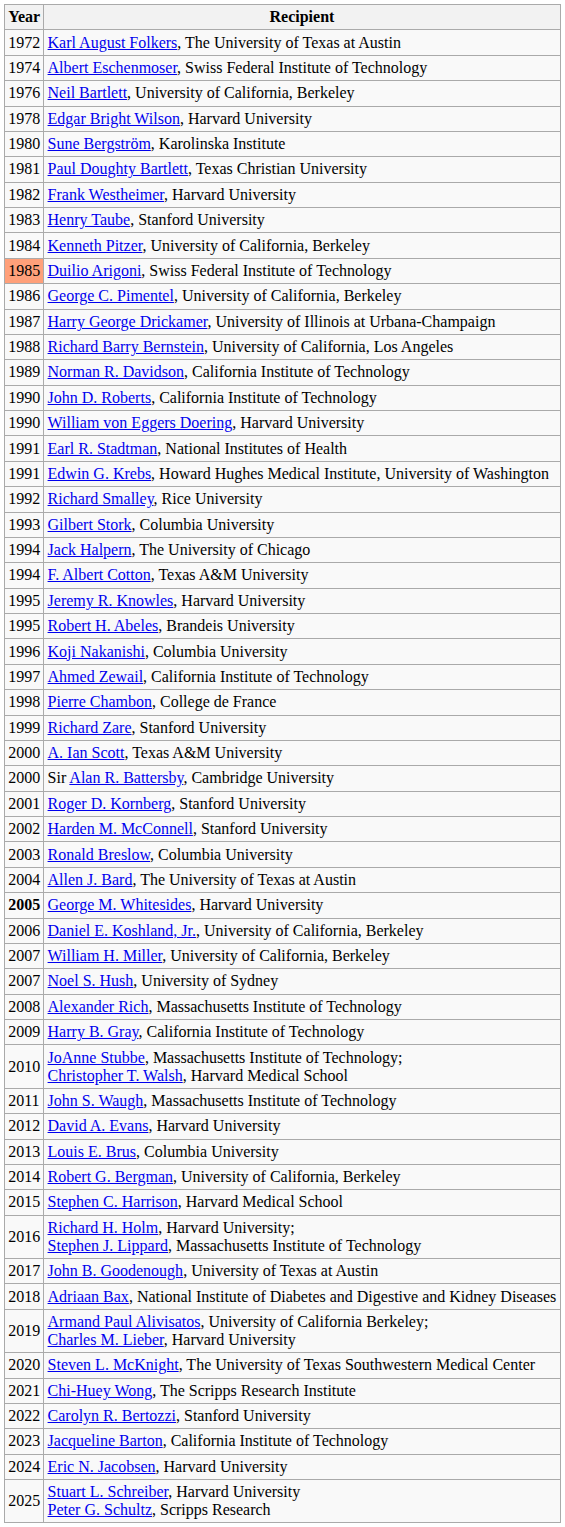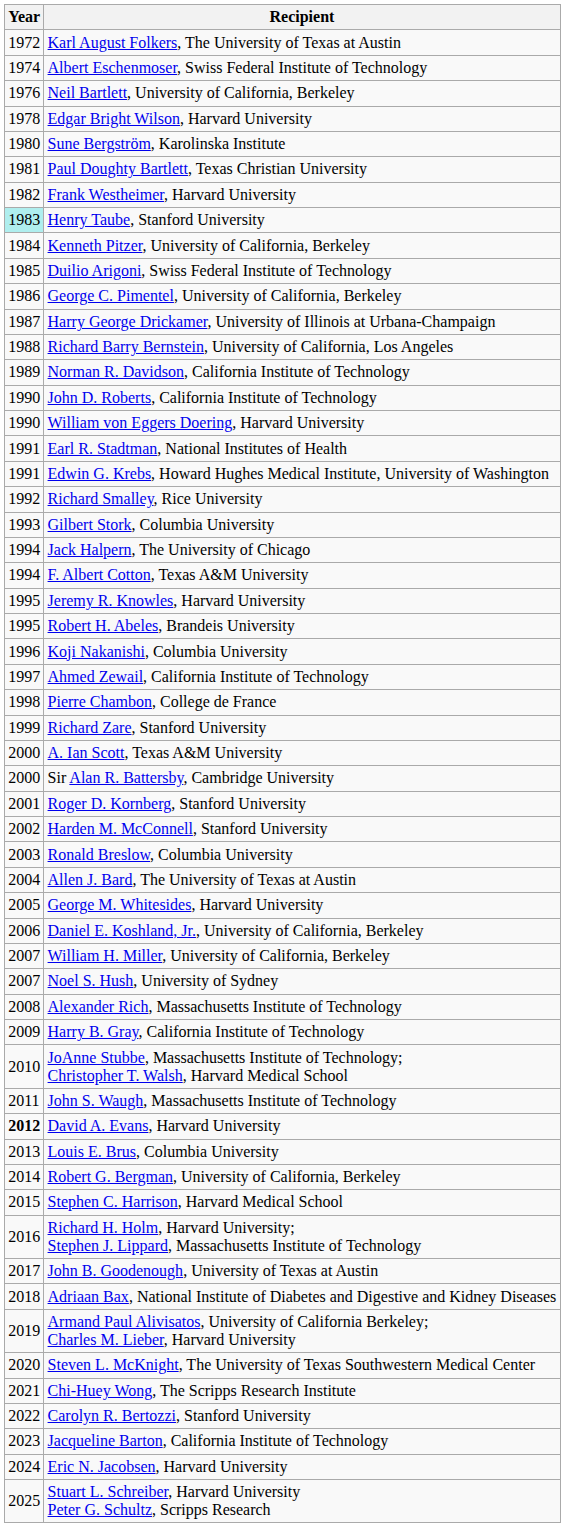(24, 220) no background -> (24, 220) paleturquoise background
(24, 270) lightsalmon background -> (24, 270) no background
(24, 905) bold -> (24, 905) normal
(24, 1126) normal -> (24, 1126) bold
